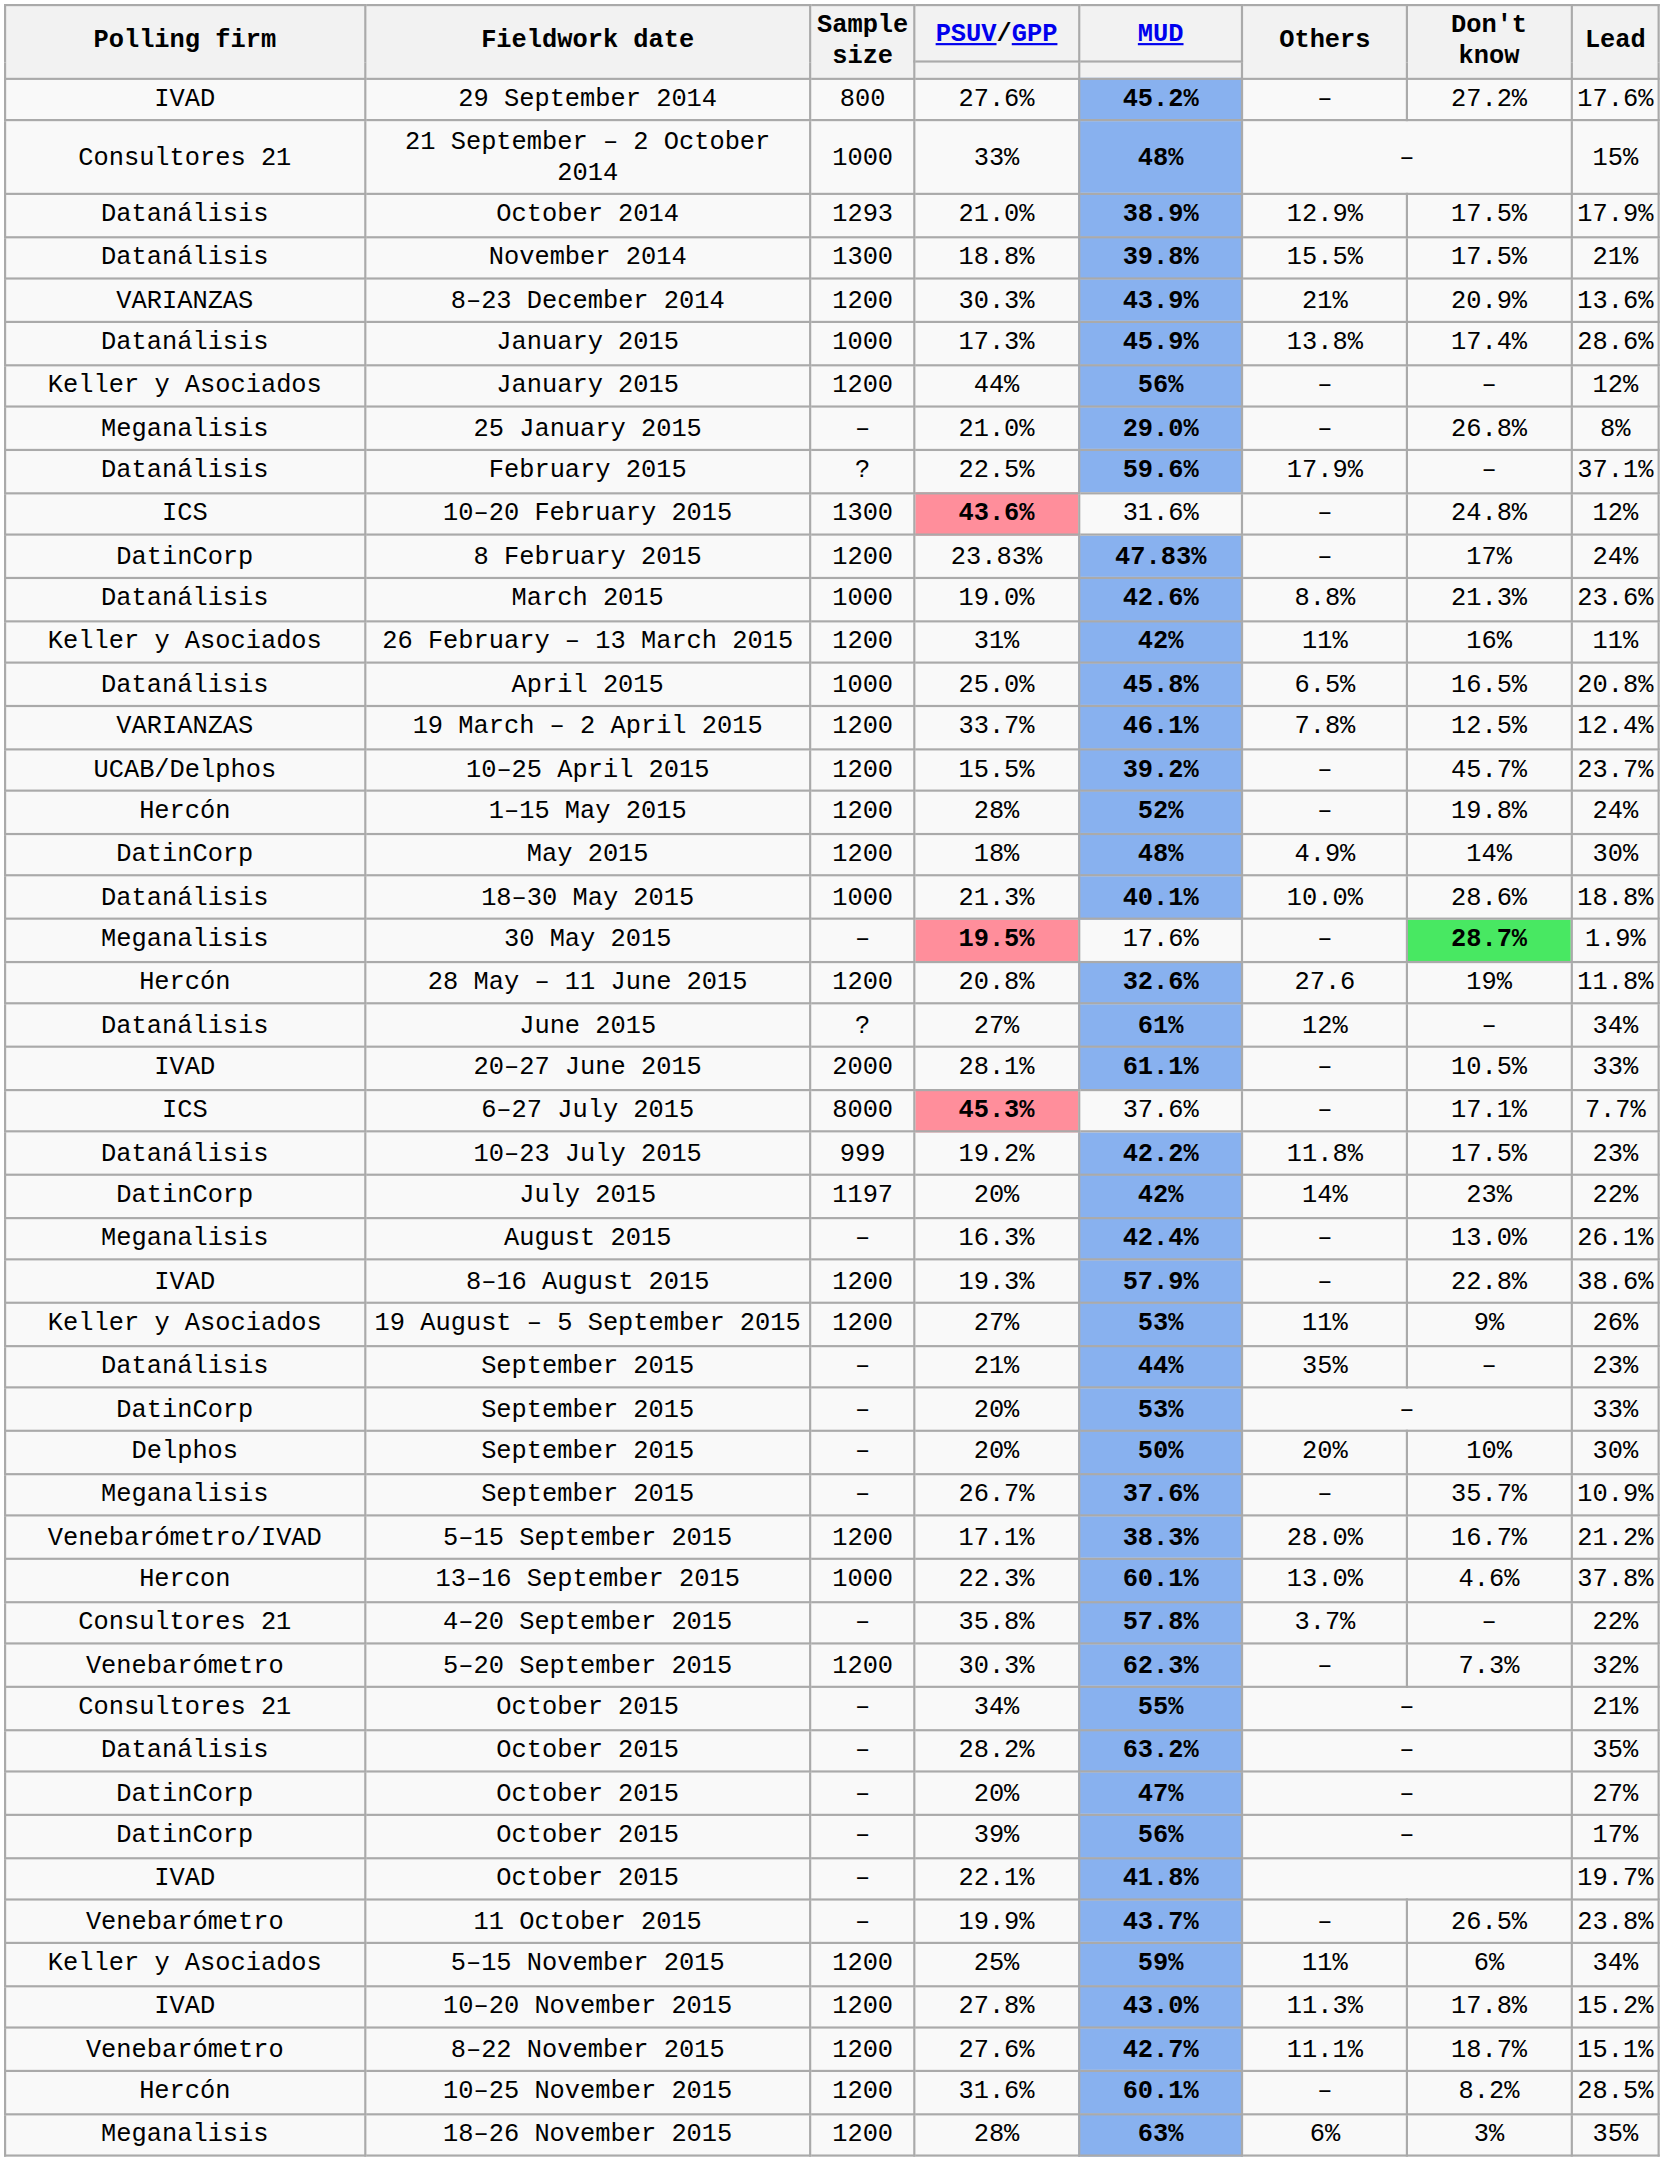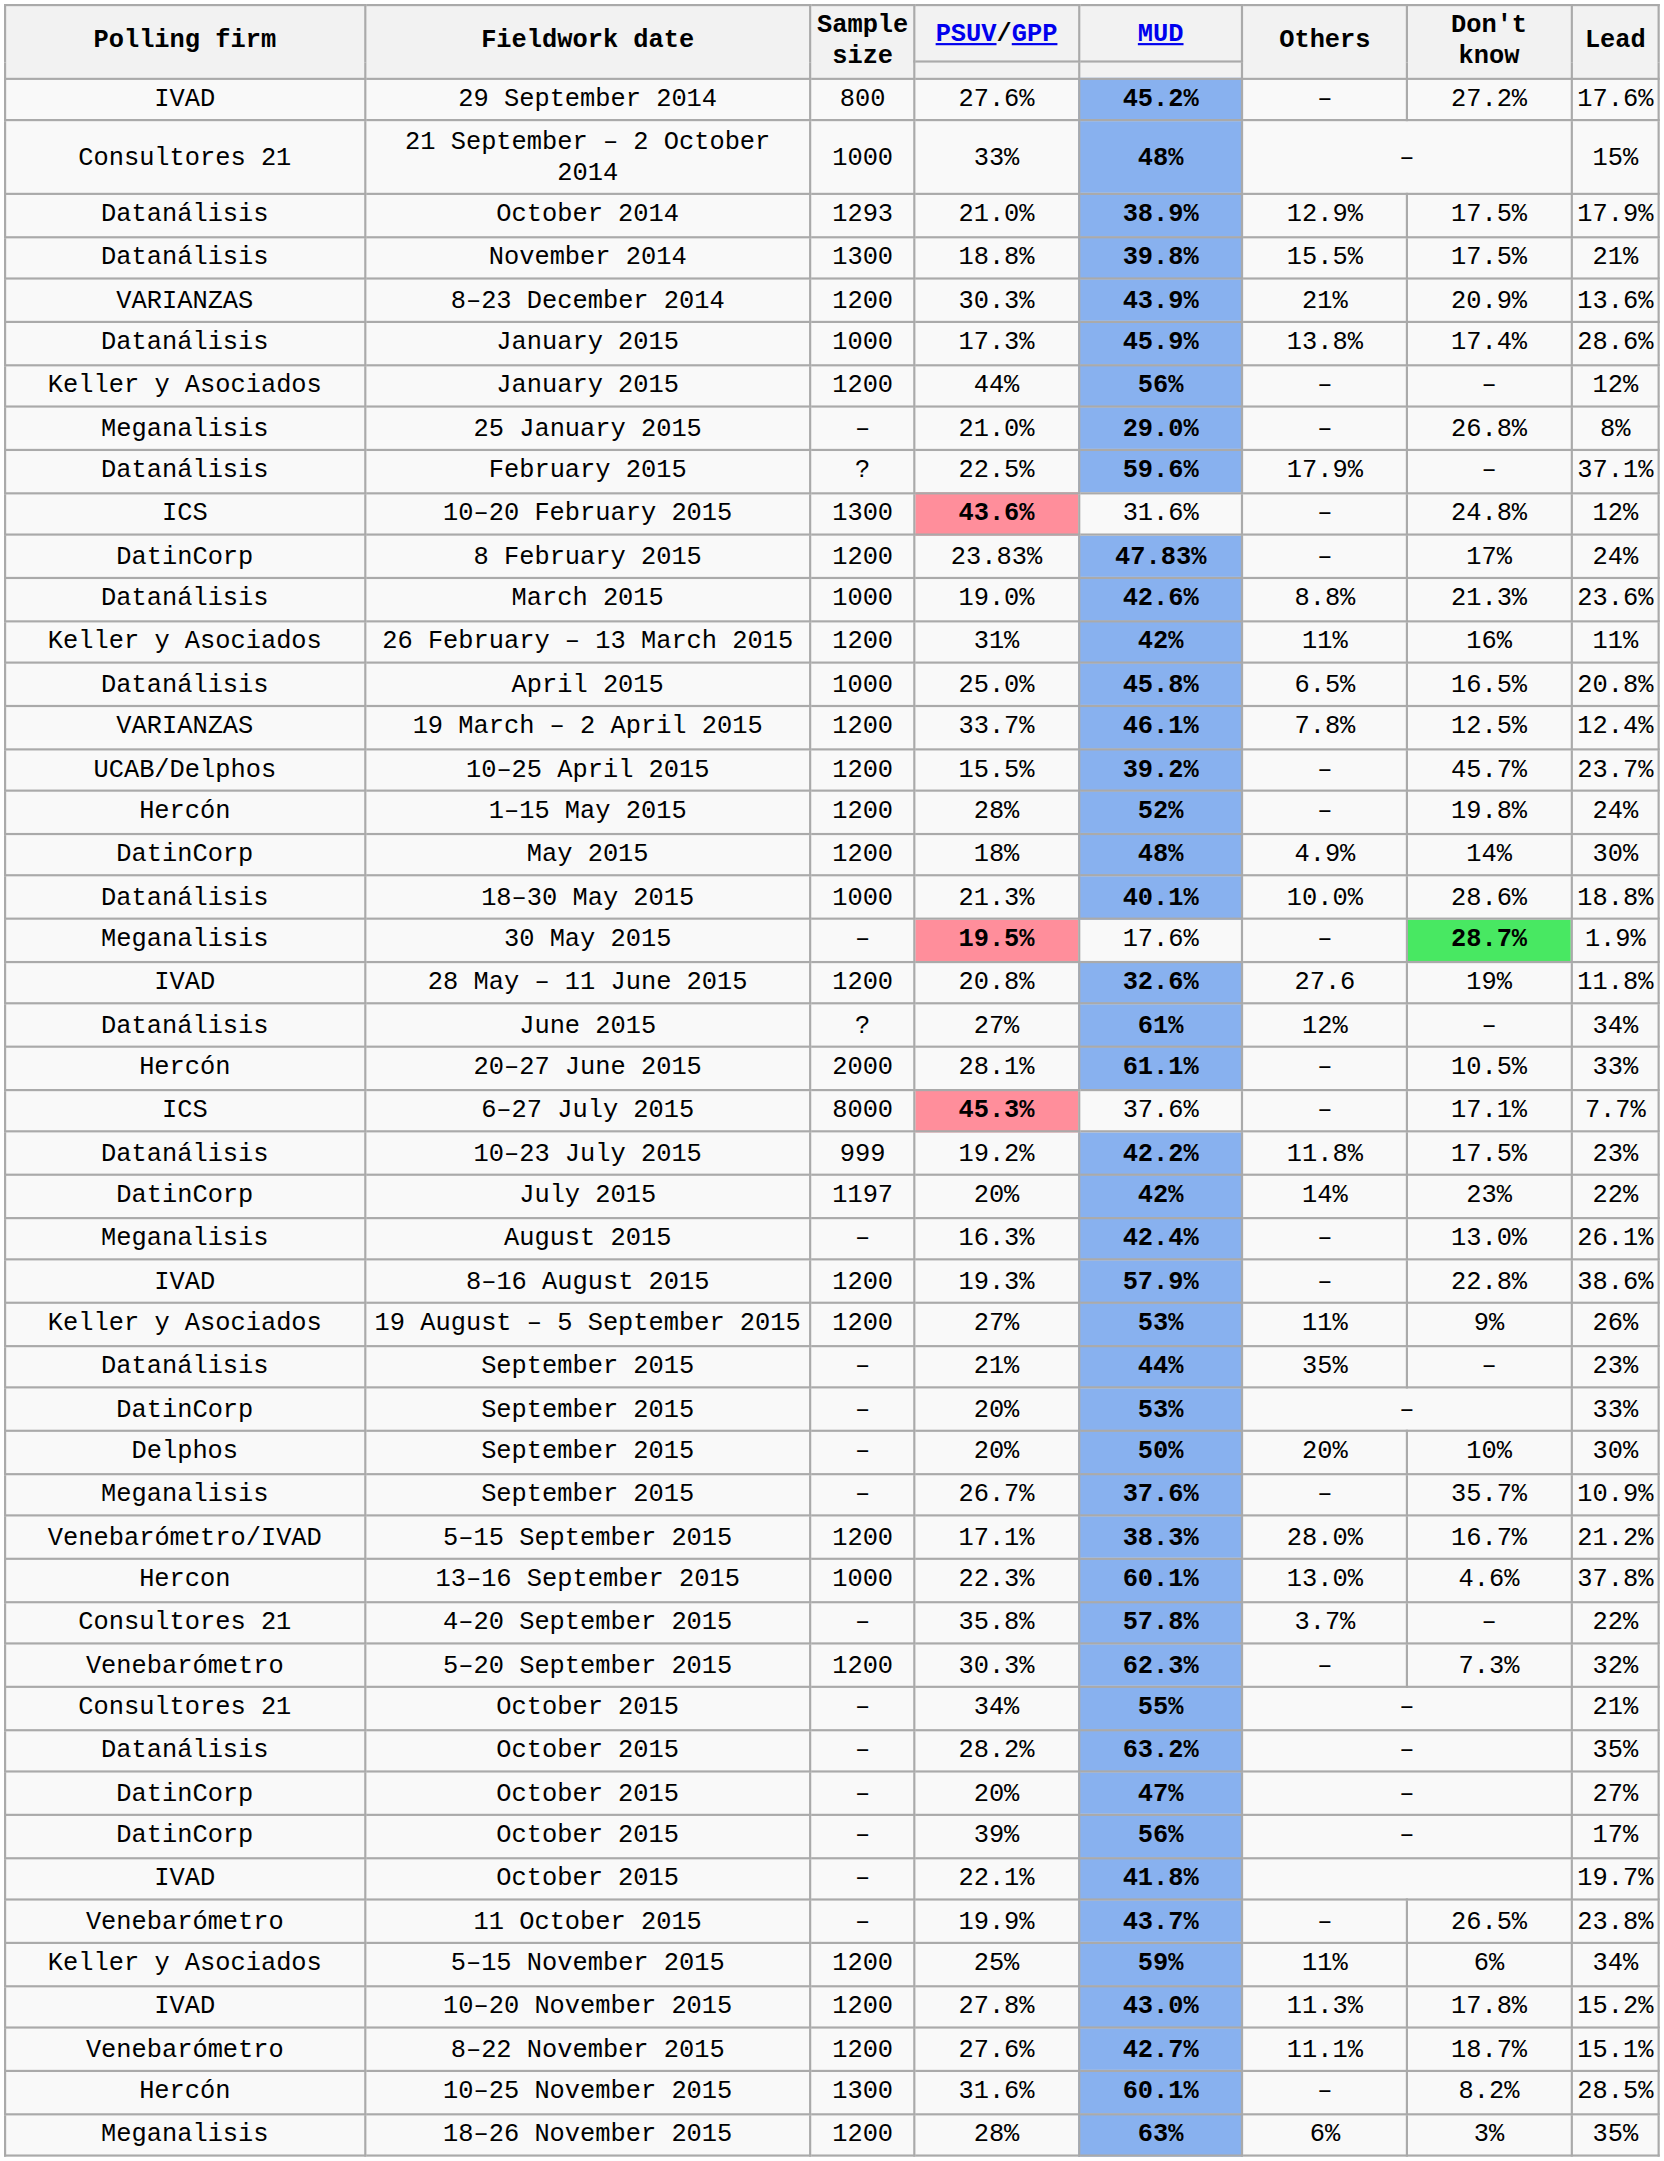(185, 983) Hercón -> (185, 983) IVAD
(185, 1068) IVAD -> (185, 1068) Hercón
(863, 2092) 1200 -> (863, 2092) 1300
